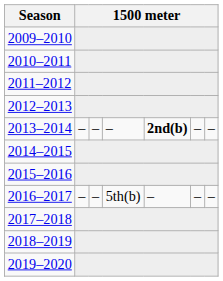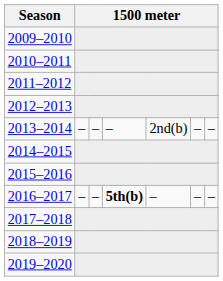(167, 128) bold -> (168, 128) normal
(123, 196) normal -> (124, 196) bold
